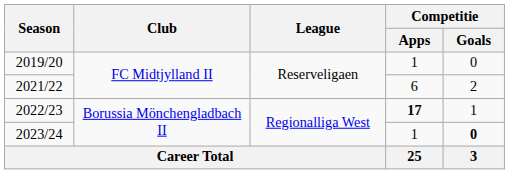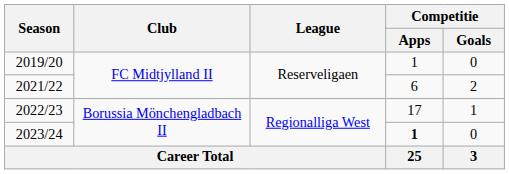(414, 110) bold -> (414, 110) normal
(414, 134) normal -> (414, 134) bold
(474, 134) bold -> (474, 134) normal
